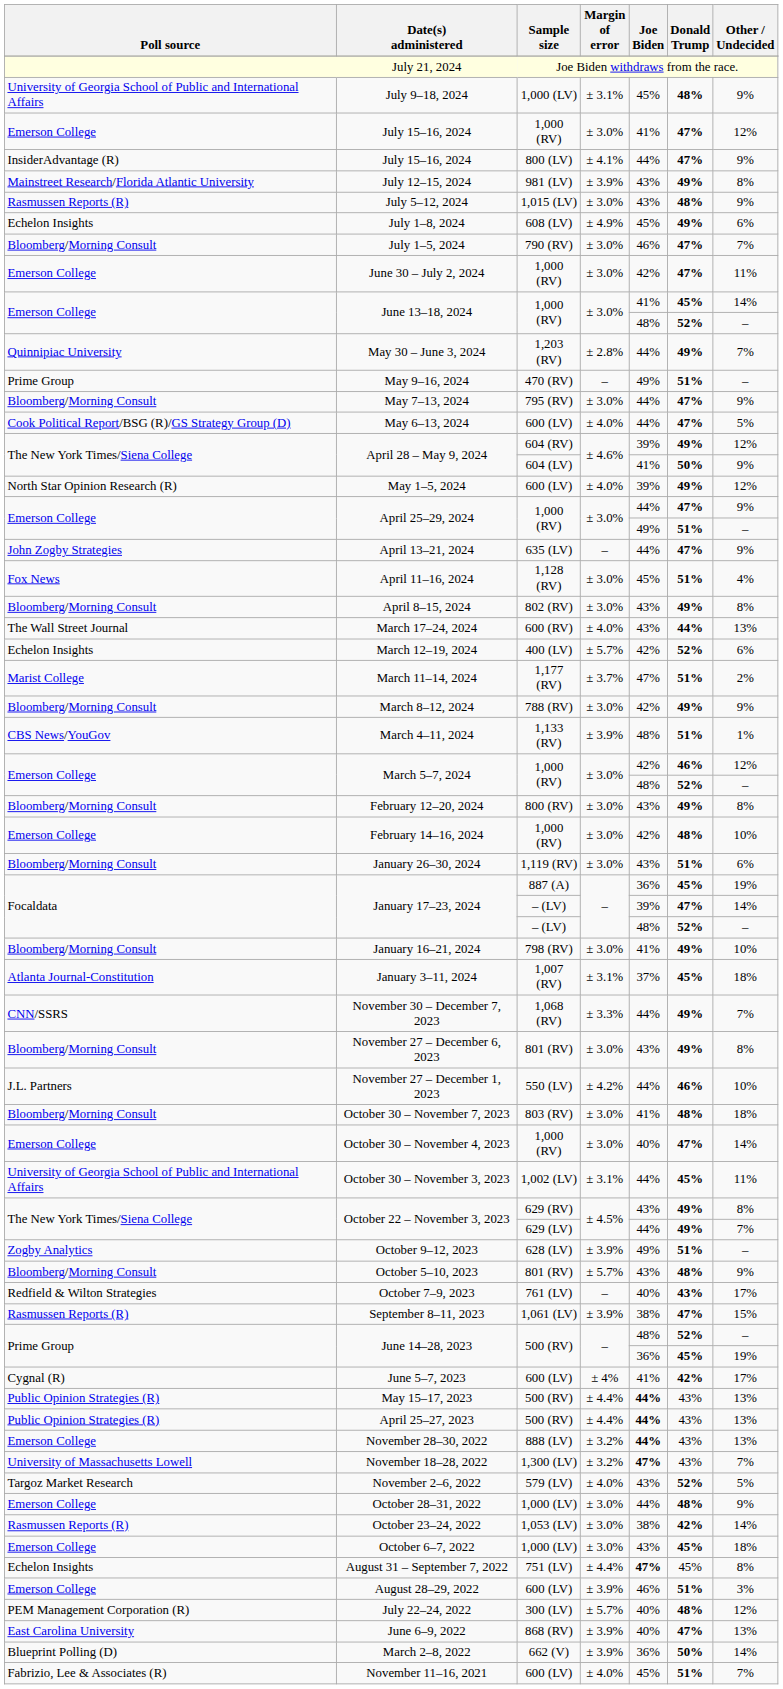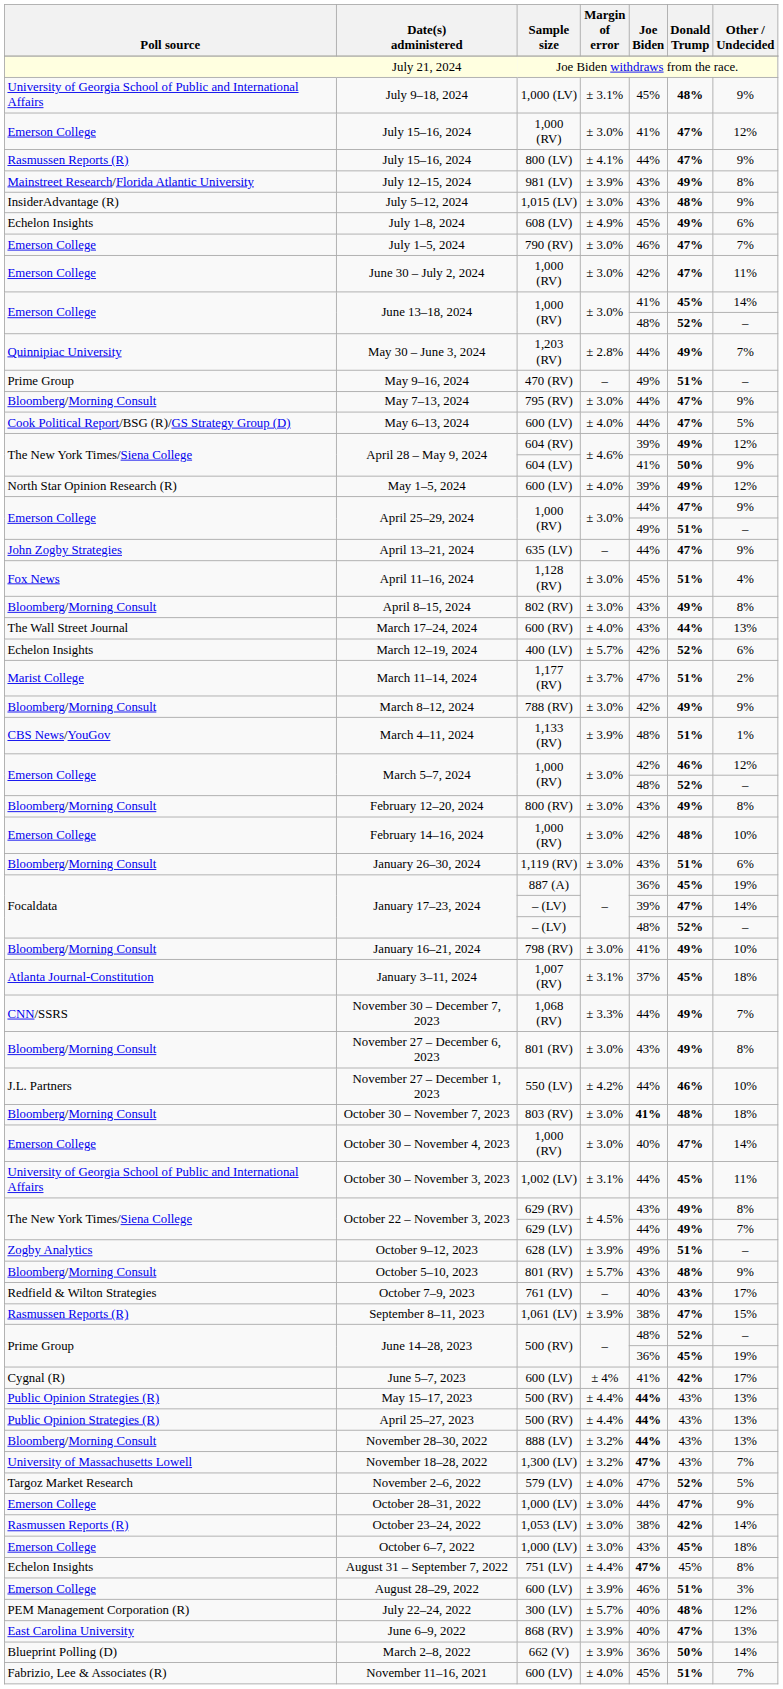(63, 160) InsiderAdvantage (R) -> (68, 160) Rasmussen Reports (R)
(68, 202) Rasmussen Reports (R) -> (63, 202) InsiderAdvantage (R)
(82, 245) Bloomberg/Morning Consult -> (52, 245) Emerson College
(648, 1115) normal -> (648, 1115) bold
(52, 1441) Emerson College -> (82, 1441) Bloomberg/Morning Consult
(648, 1483) 43% -> (648, 1483) 47%
(690, 1504) 48% -> (690, 1504) 47%
